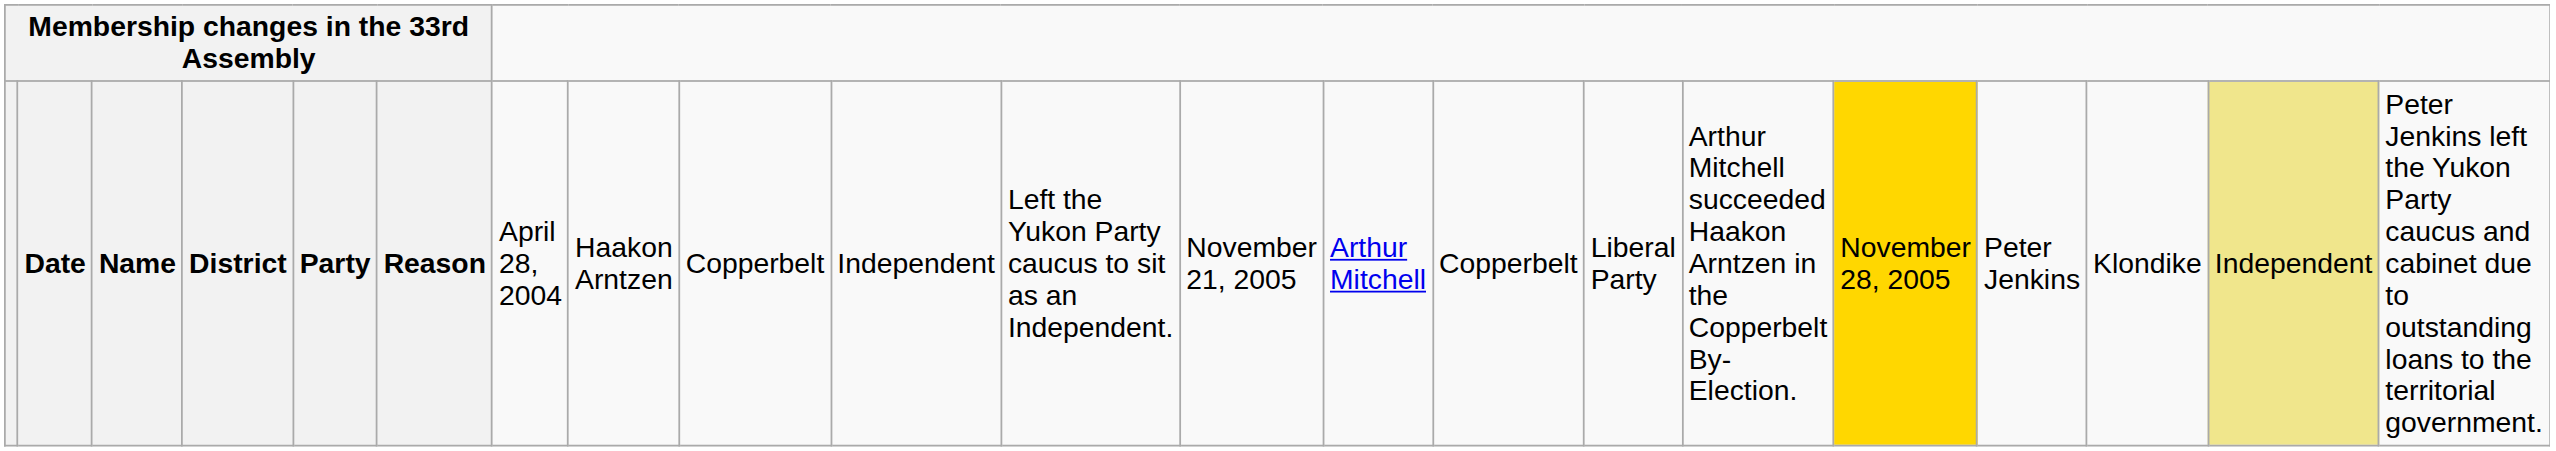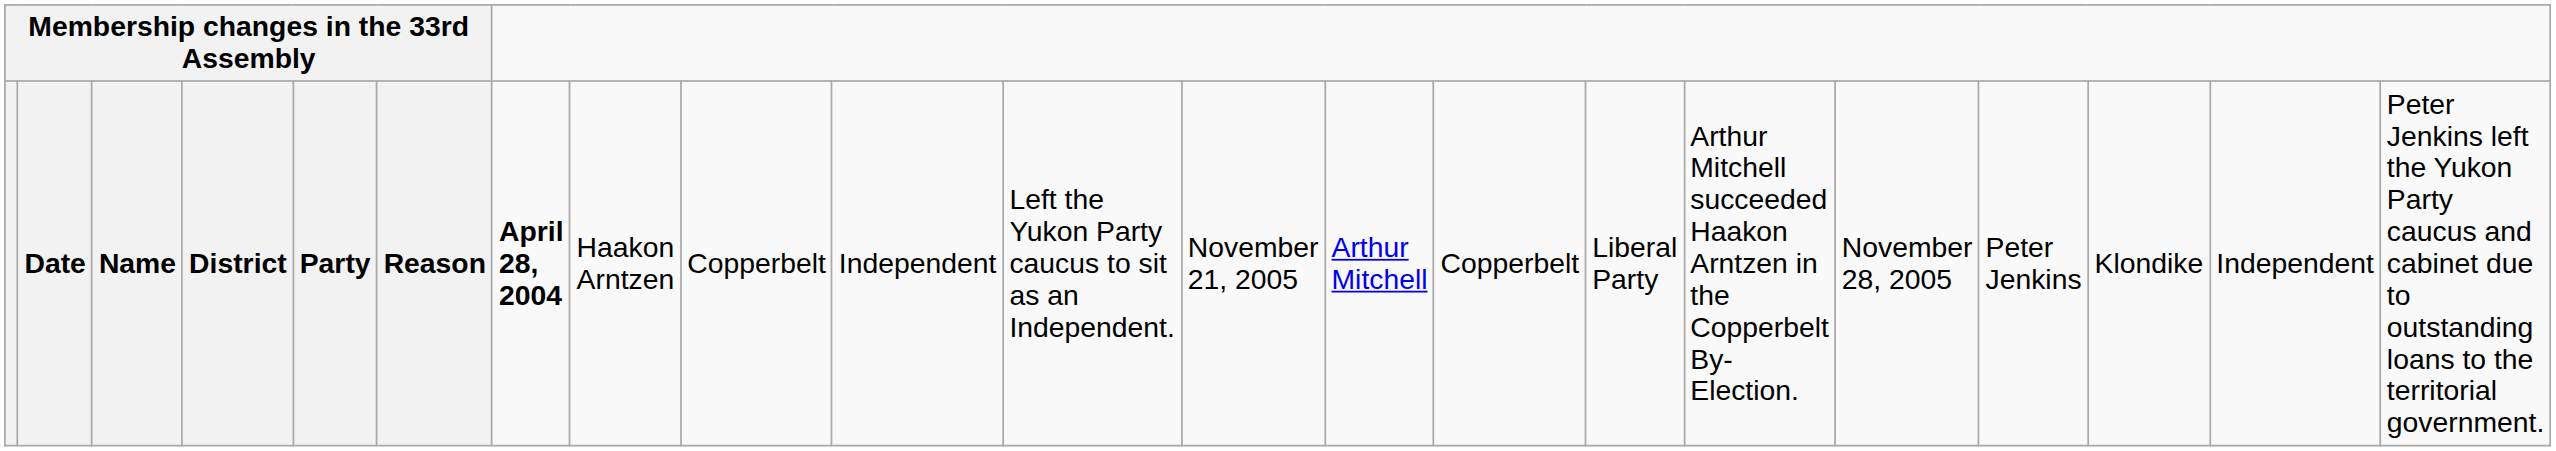(530, 263) normal -> (531, 263) bold
(1906, 263) gold background -> (1907, 263) no background
(2294, 263) khaki background -> (2295, 263) no background
